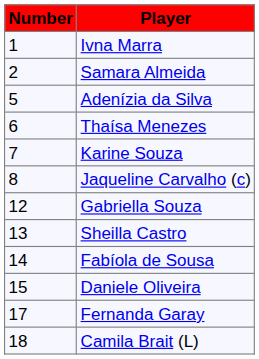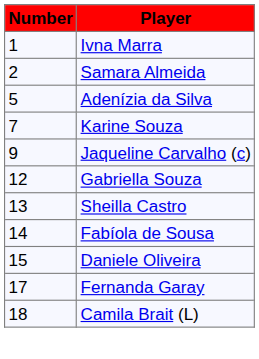- row: (143, 126)
(13, 179) 8 -> (13, 152) 9
